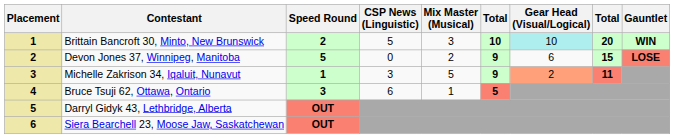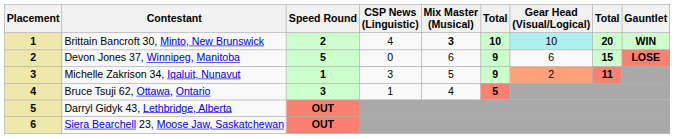(390, 41) 5 -> (390, 41) 4
(451, 41) normal -> (451, 41) bold
(451, 58) 2 -> (451, 58) 6
(390, 91) 6 -> (390, 91) 1
(451, 91) 1 -> (451, 91) 4
